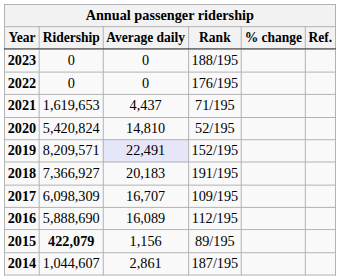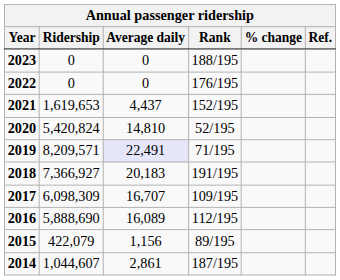(215, 105) 71/195 -> (215, 105) 152/195
(215, 151) 152/195 -> (215, 151) 71/195
(71, 241) bold -> (71, 241) normal
